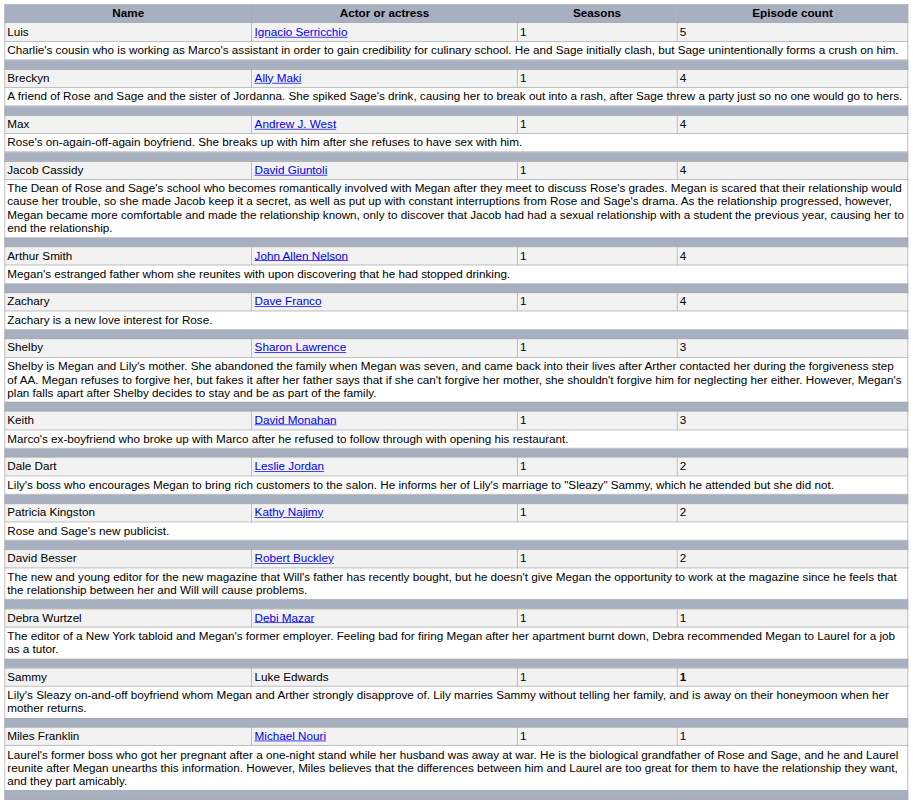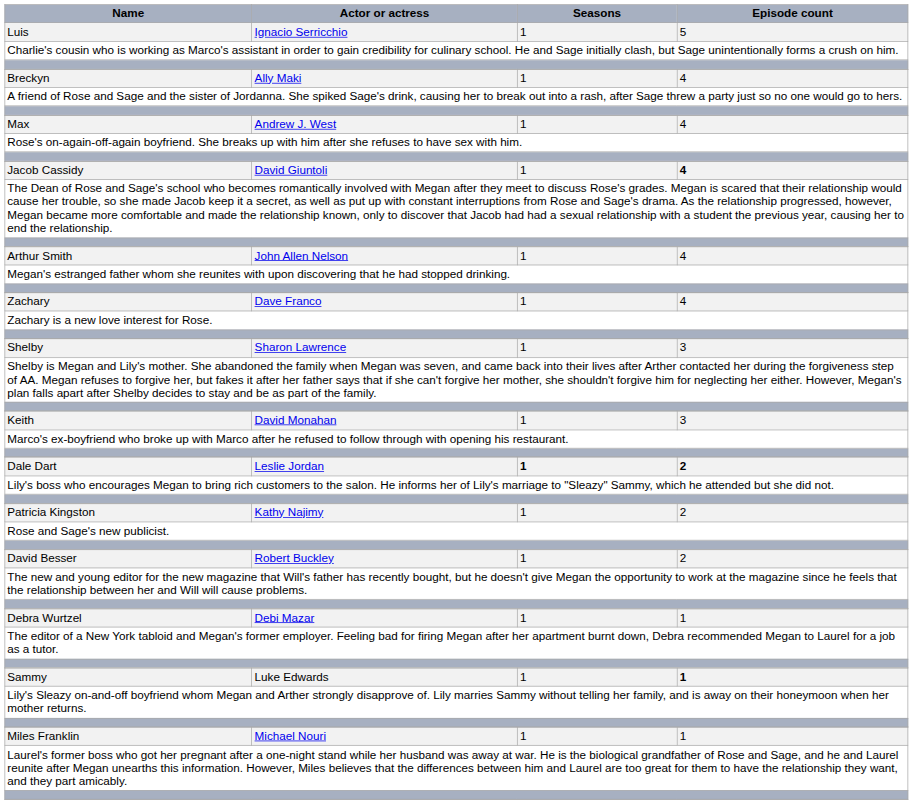(683, 170) normal -> (683, 170) bold
(523, 466) normal -> (523, 466) bold
(683, 466) normal -> (683, 466) bold
